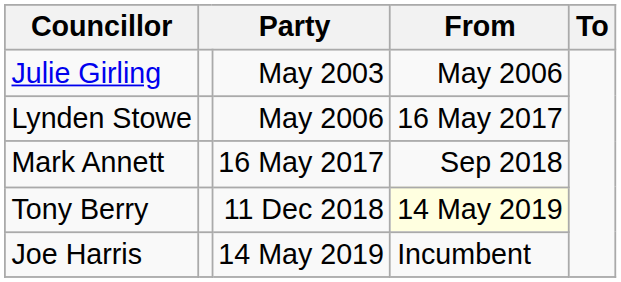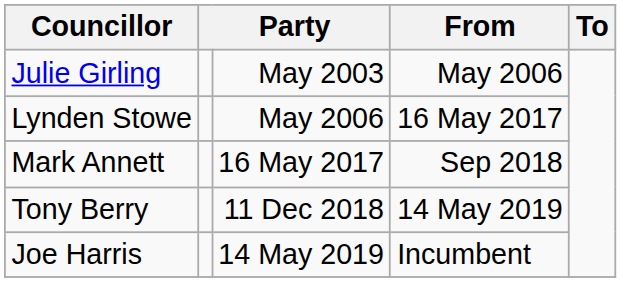(480, 208) lightyellow background -> (480, 208) no background
